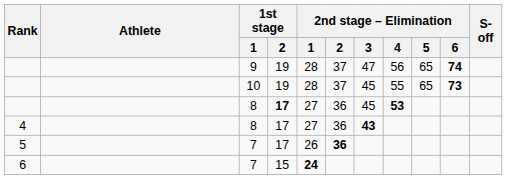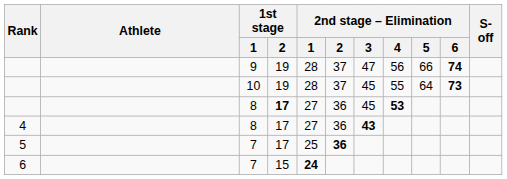(426, 67) 65 -> (426, 67) 66
(426, 86) 65 -> (426, 86) 64
(311, 145) 26 -> (311, 145) 25
